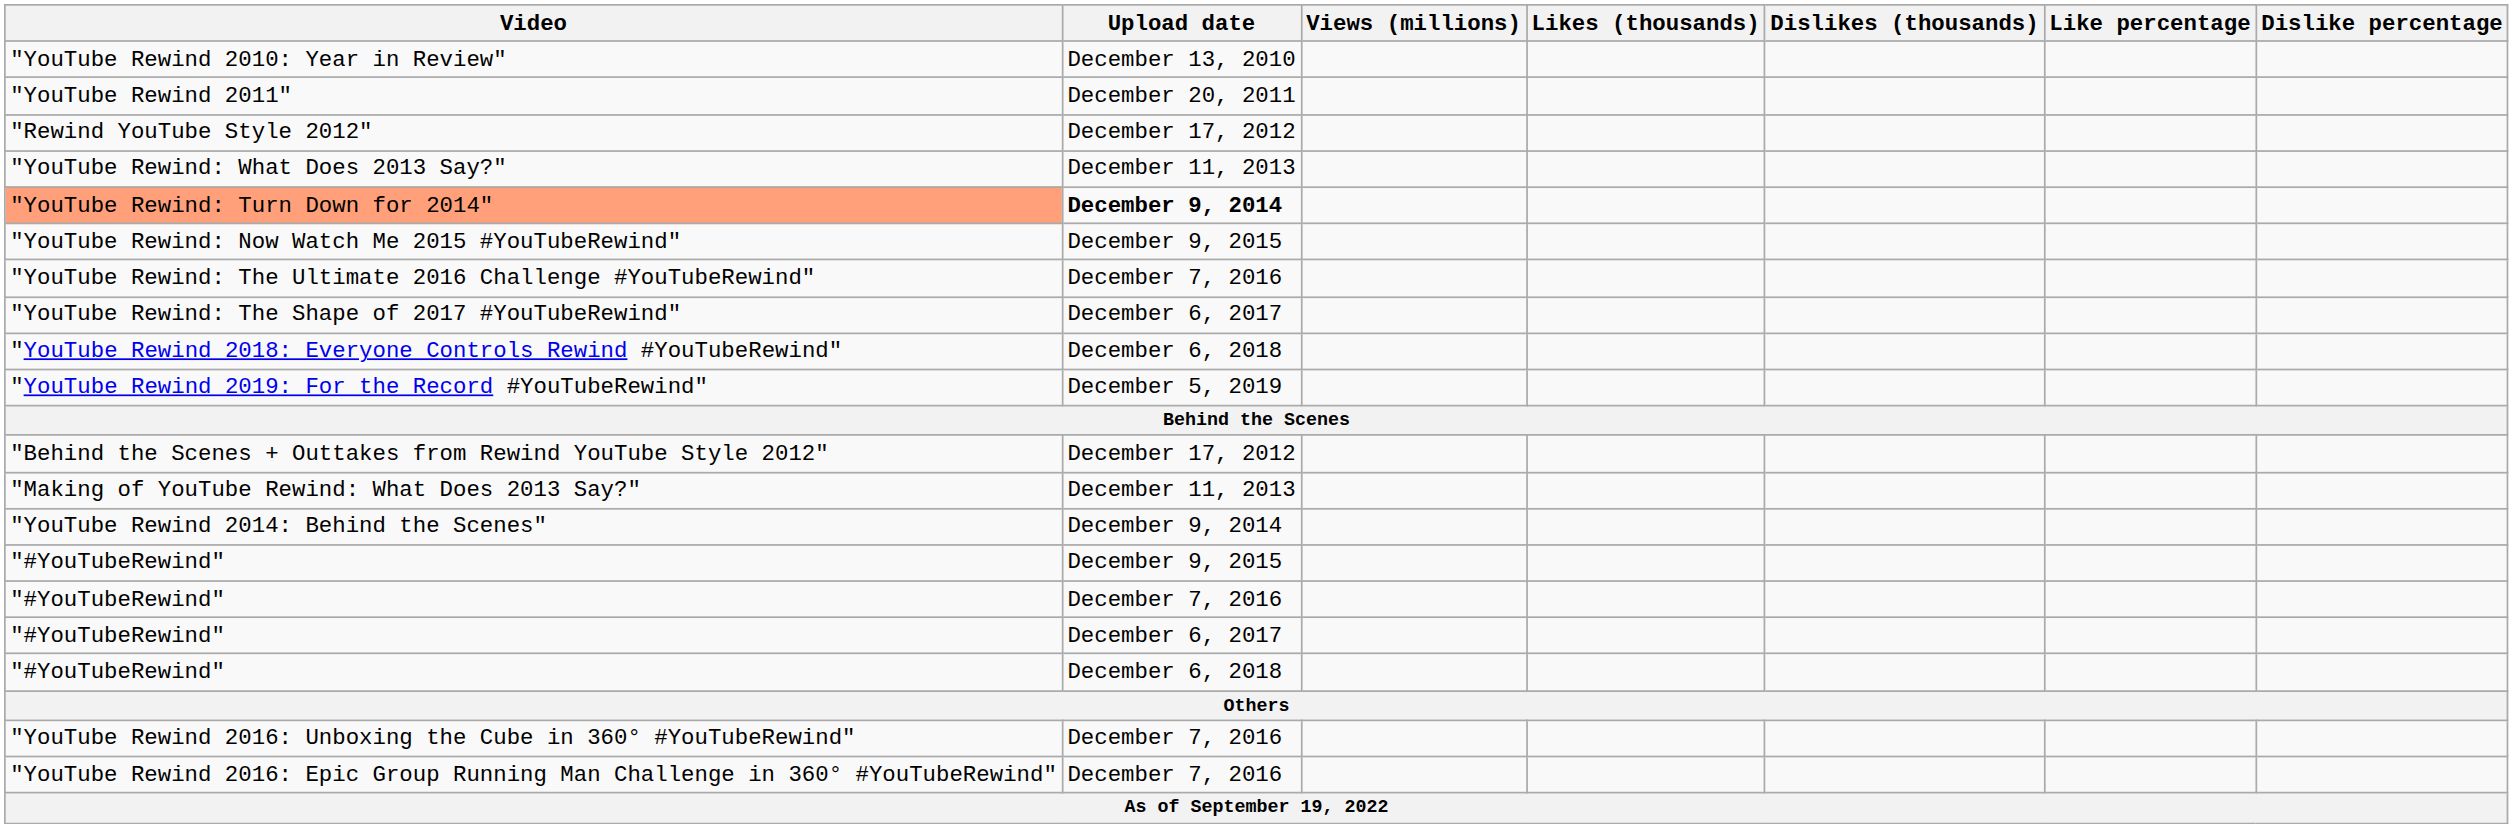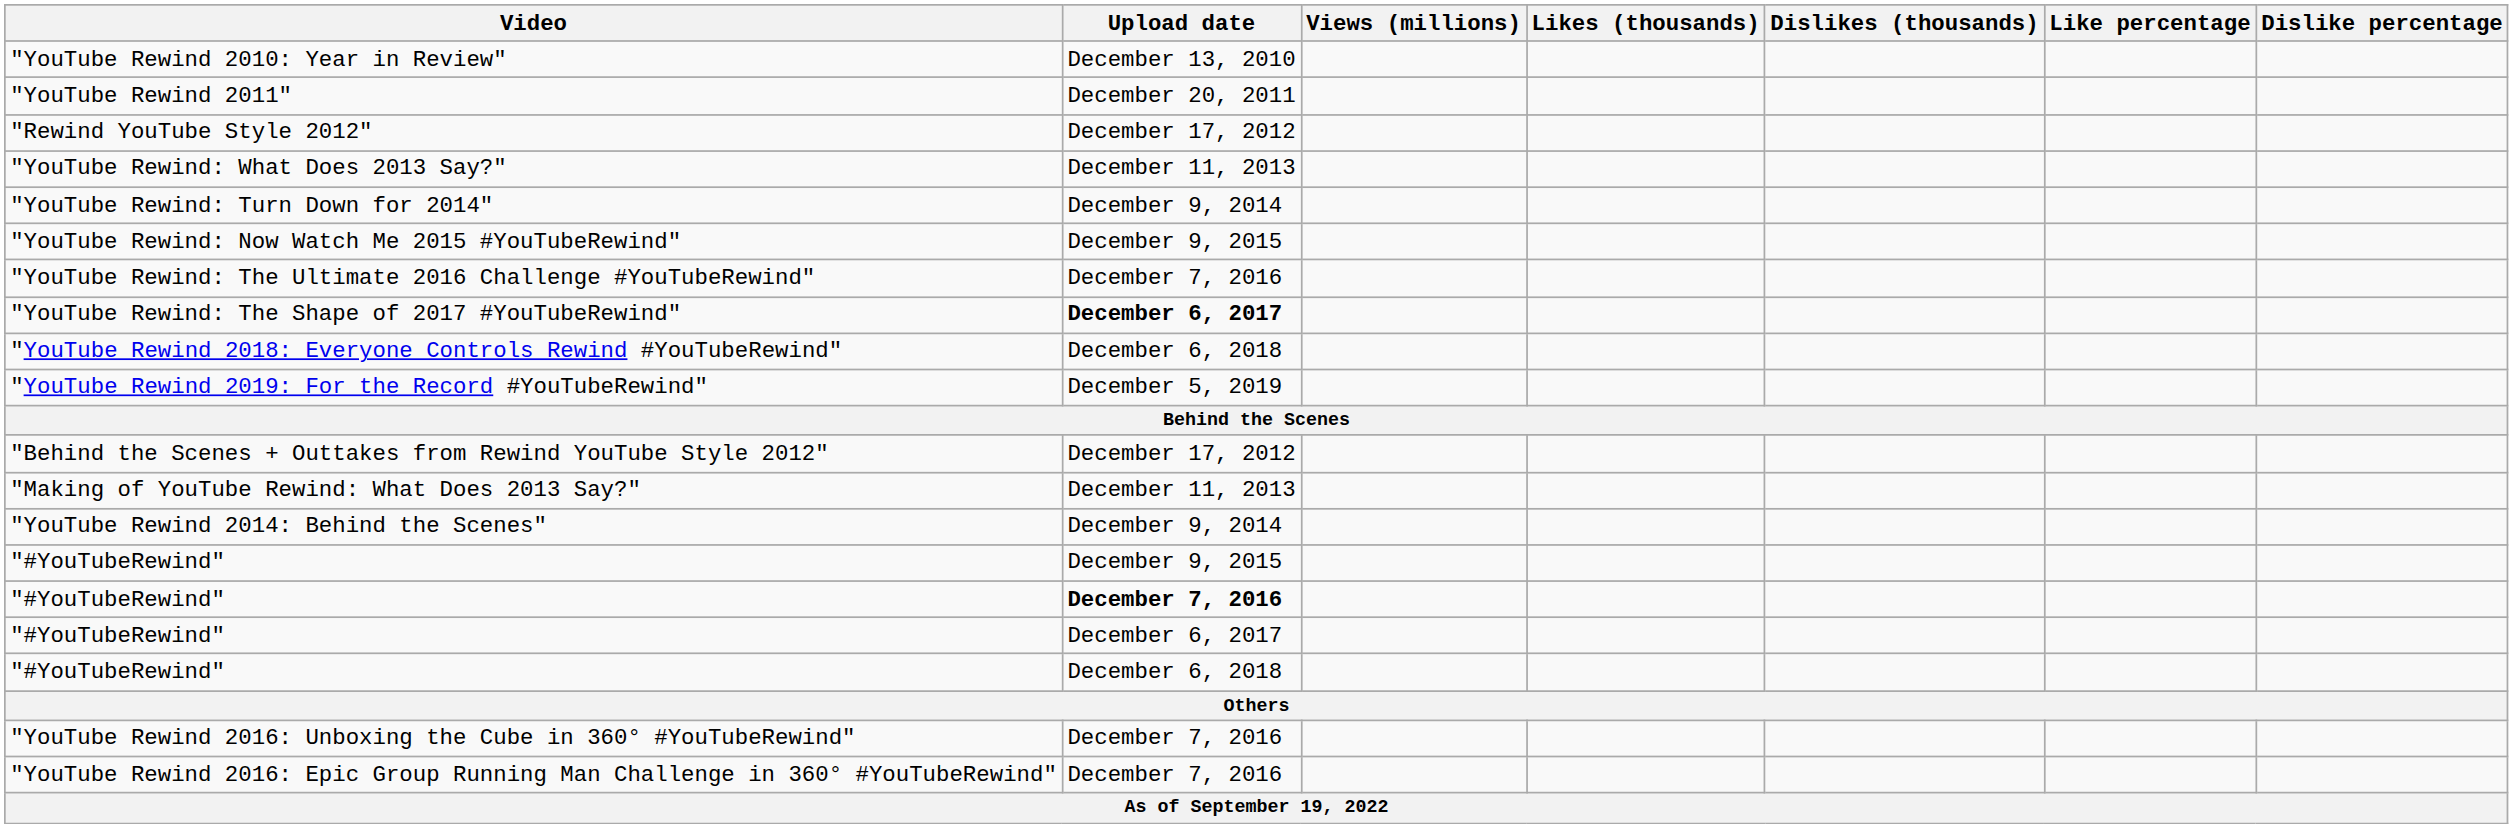(252, 205) lightsalmon background -> (252, 205) no background
(1175, 205) bold -> (1175, 205) normal
(1175, 315) normal -> (1175, 315) bold
(1175, 599) normal -> (1175, 599) bold
